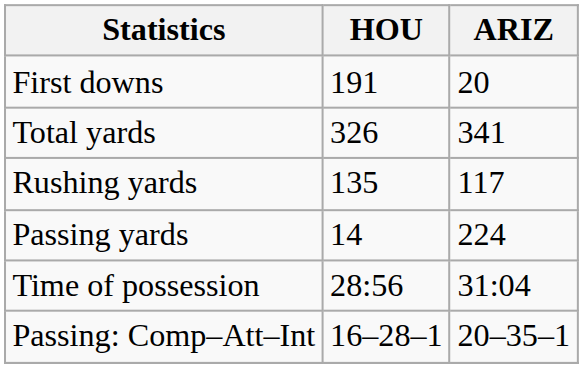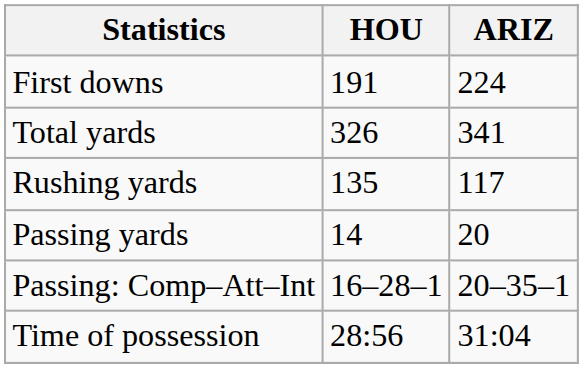(474, 81) 20 -> (482, 81) 224
(482, 234) 224 -> (474, 234) 20
rows swapped: (164, 336) <-> (136, 285)
